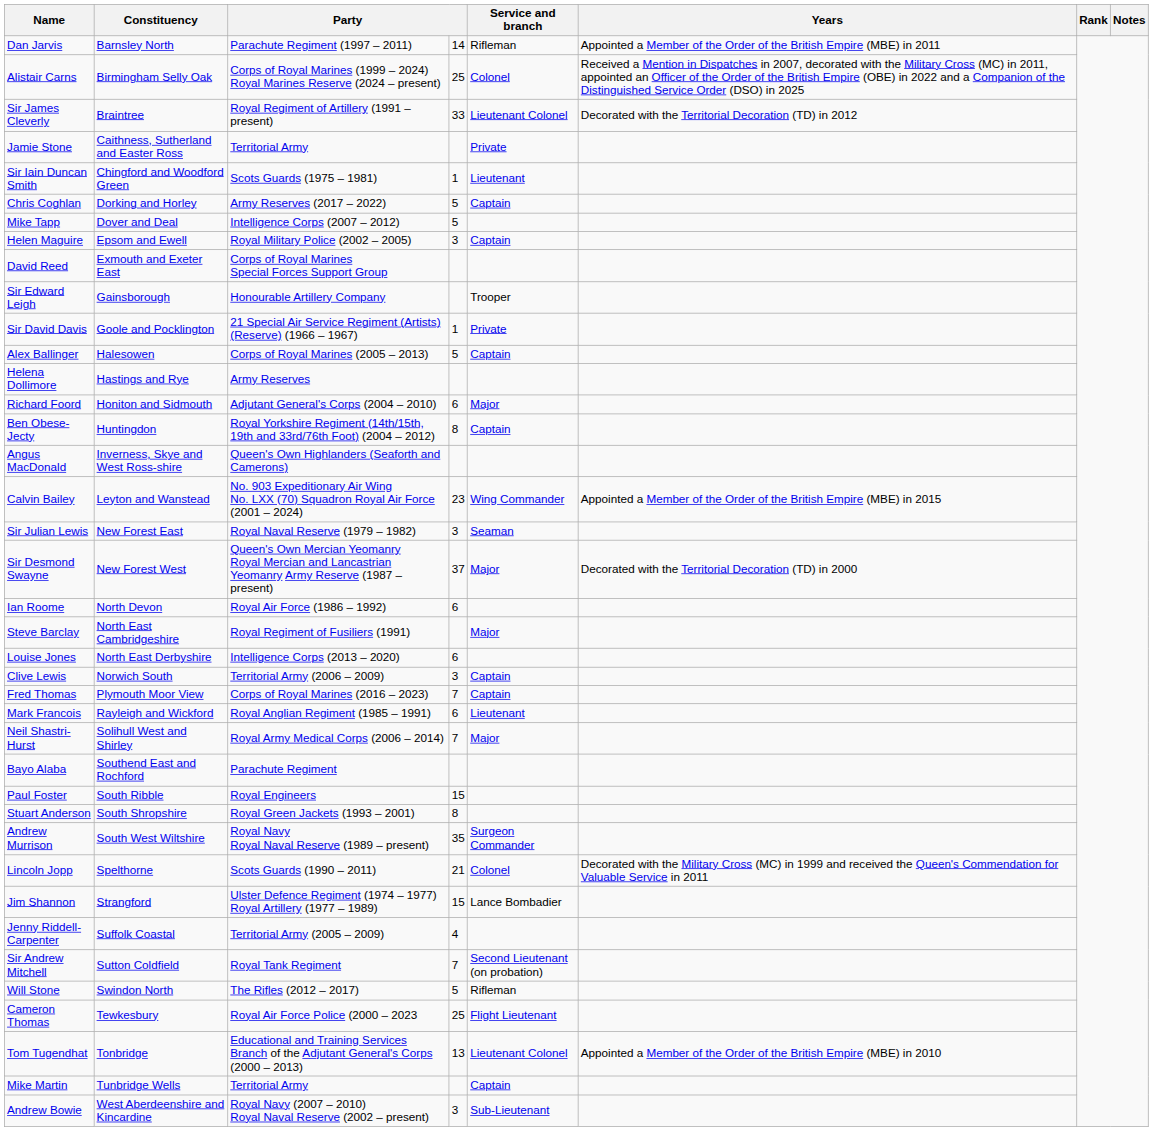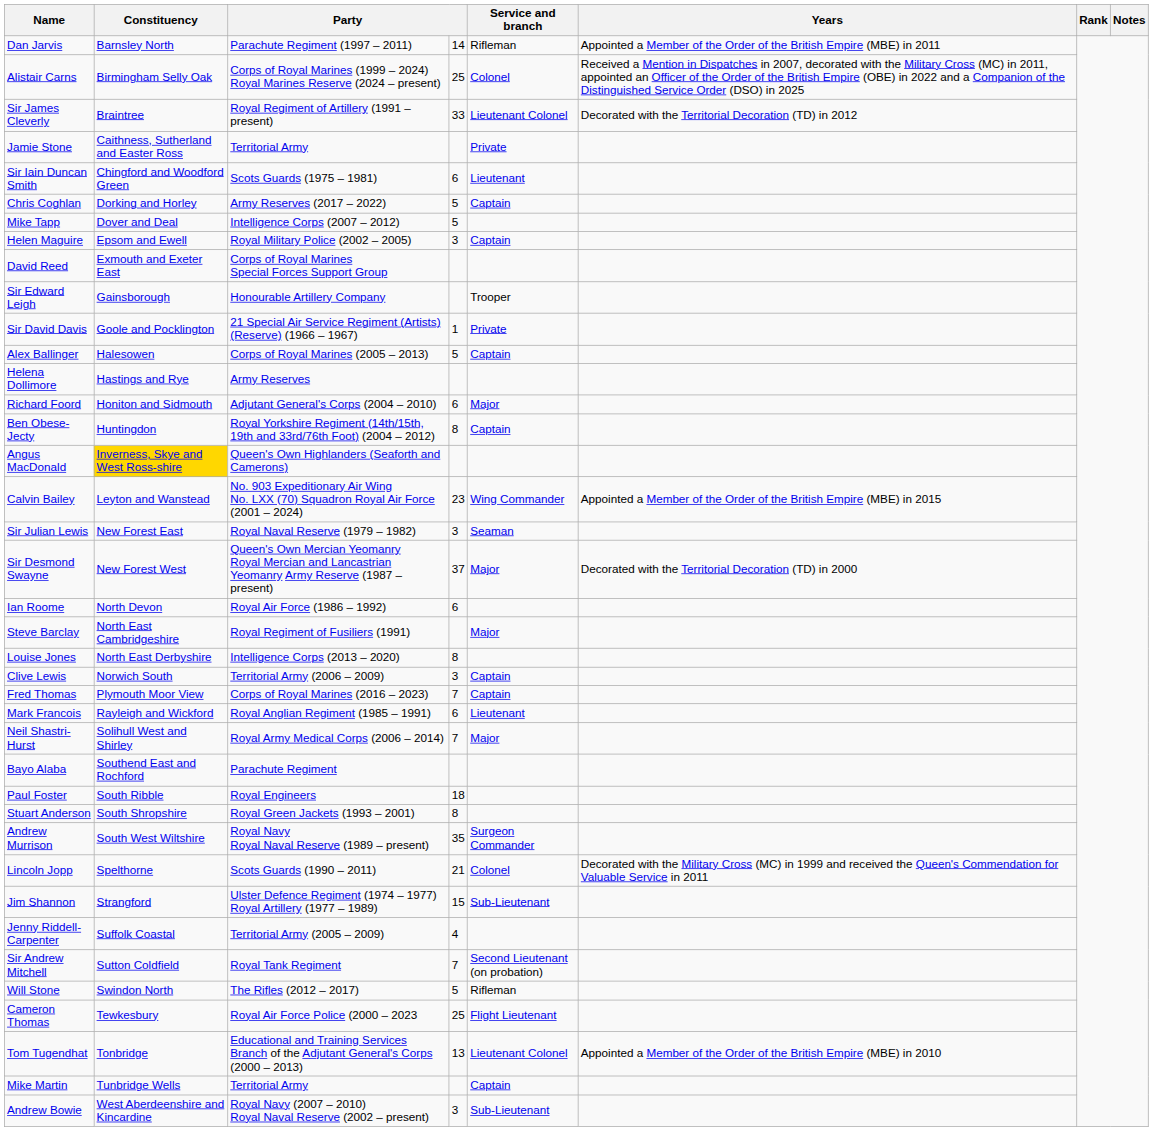(455, 178) 1 -> (455, 178) 6
(150, 461) no background -> (150, 461) gold background
(455, 657) 6 -> (455, 657) 8
(458, 795) 15 -> (458, 795) 18
(516, 902) Lance Bombadier -> (510, 902) Sub-Lieutenant
